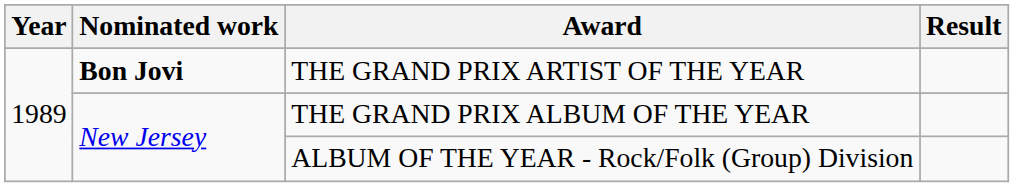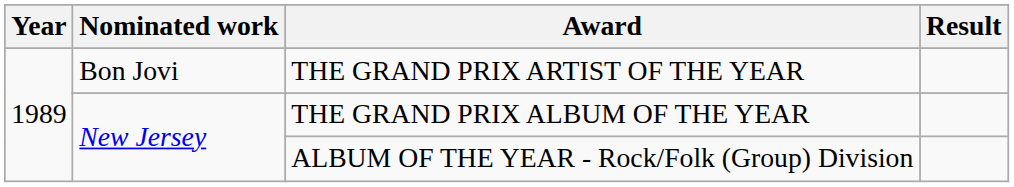(131, 70) bold -> (129, 70) normal
